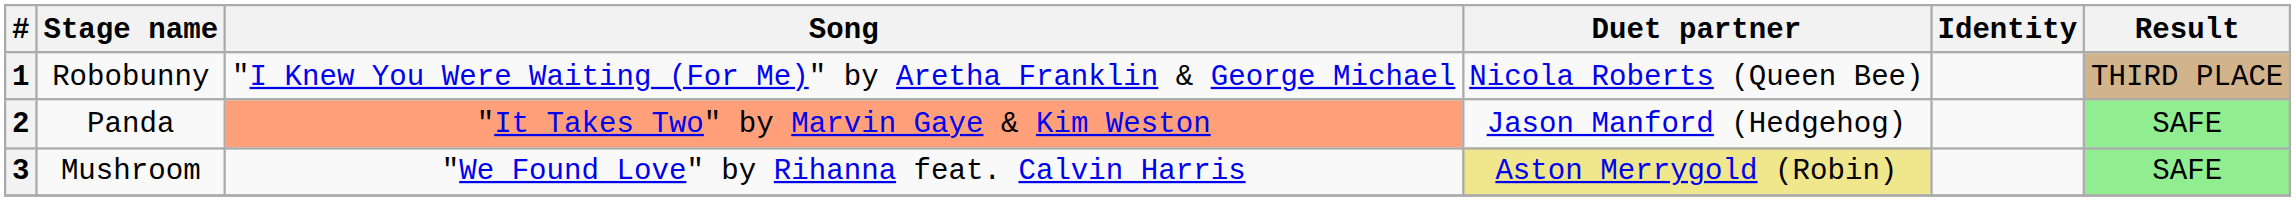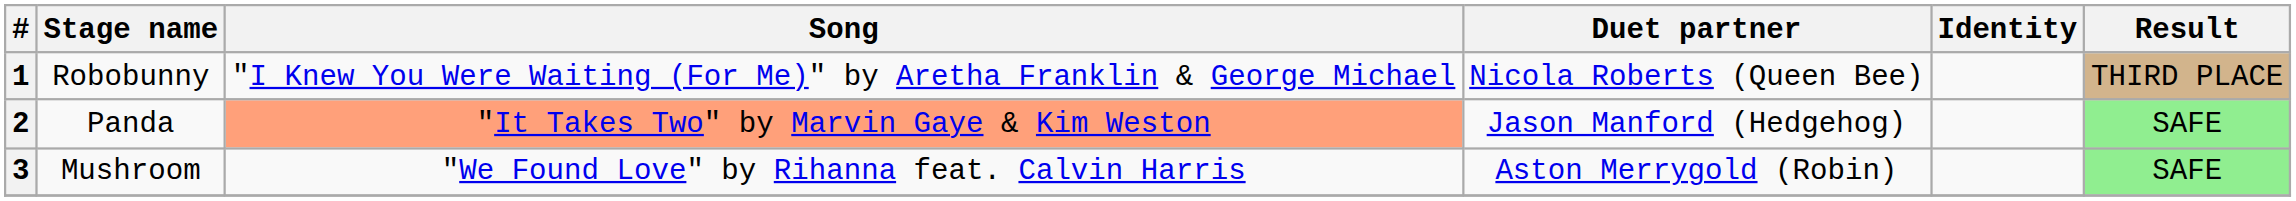(1696, 171) khaki background -> (1696, 171) no background
